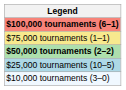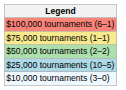(63, 24) bold -> (60, 24) normal
(60, 51) bold -> (58, 51) normal
